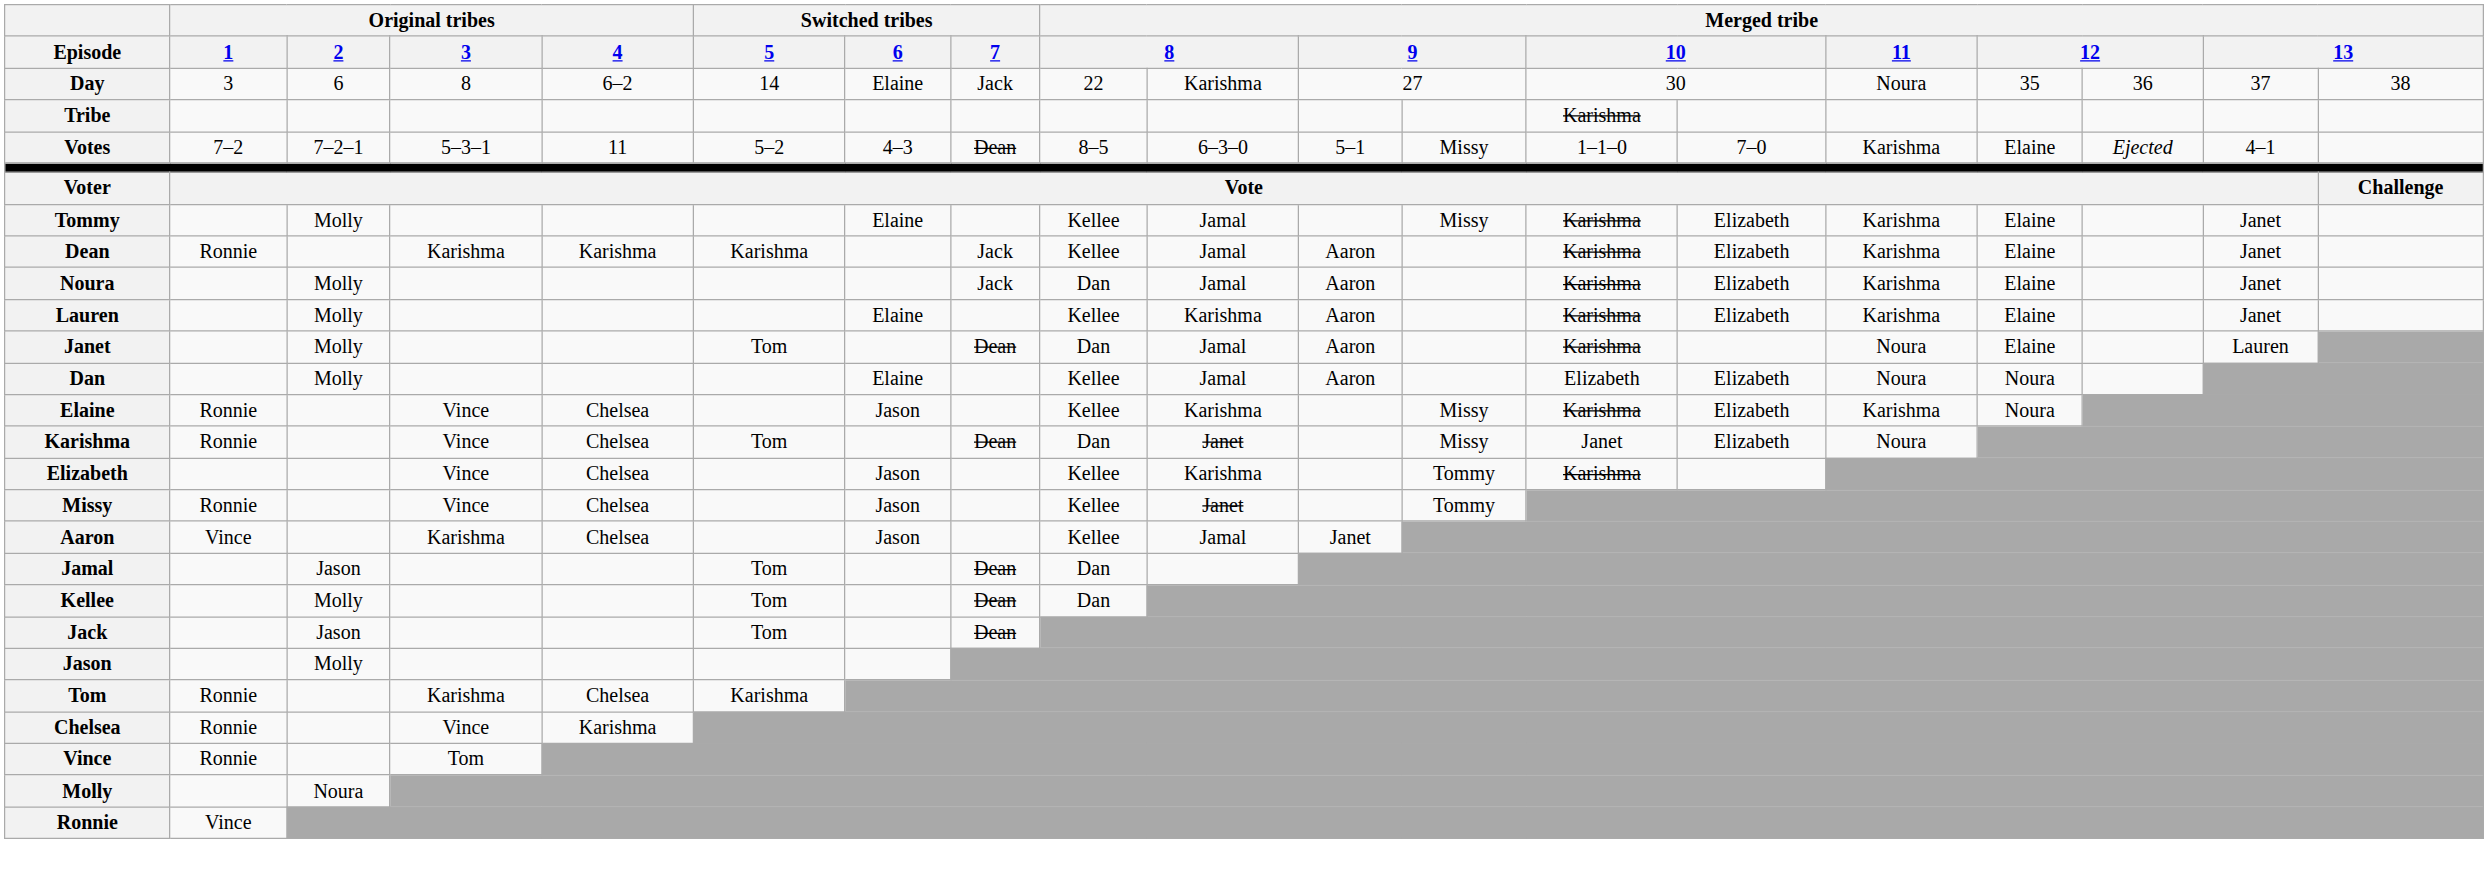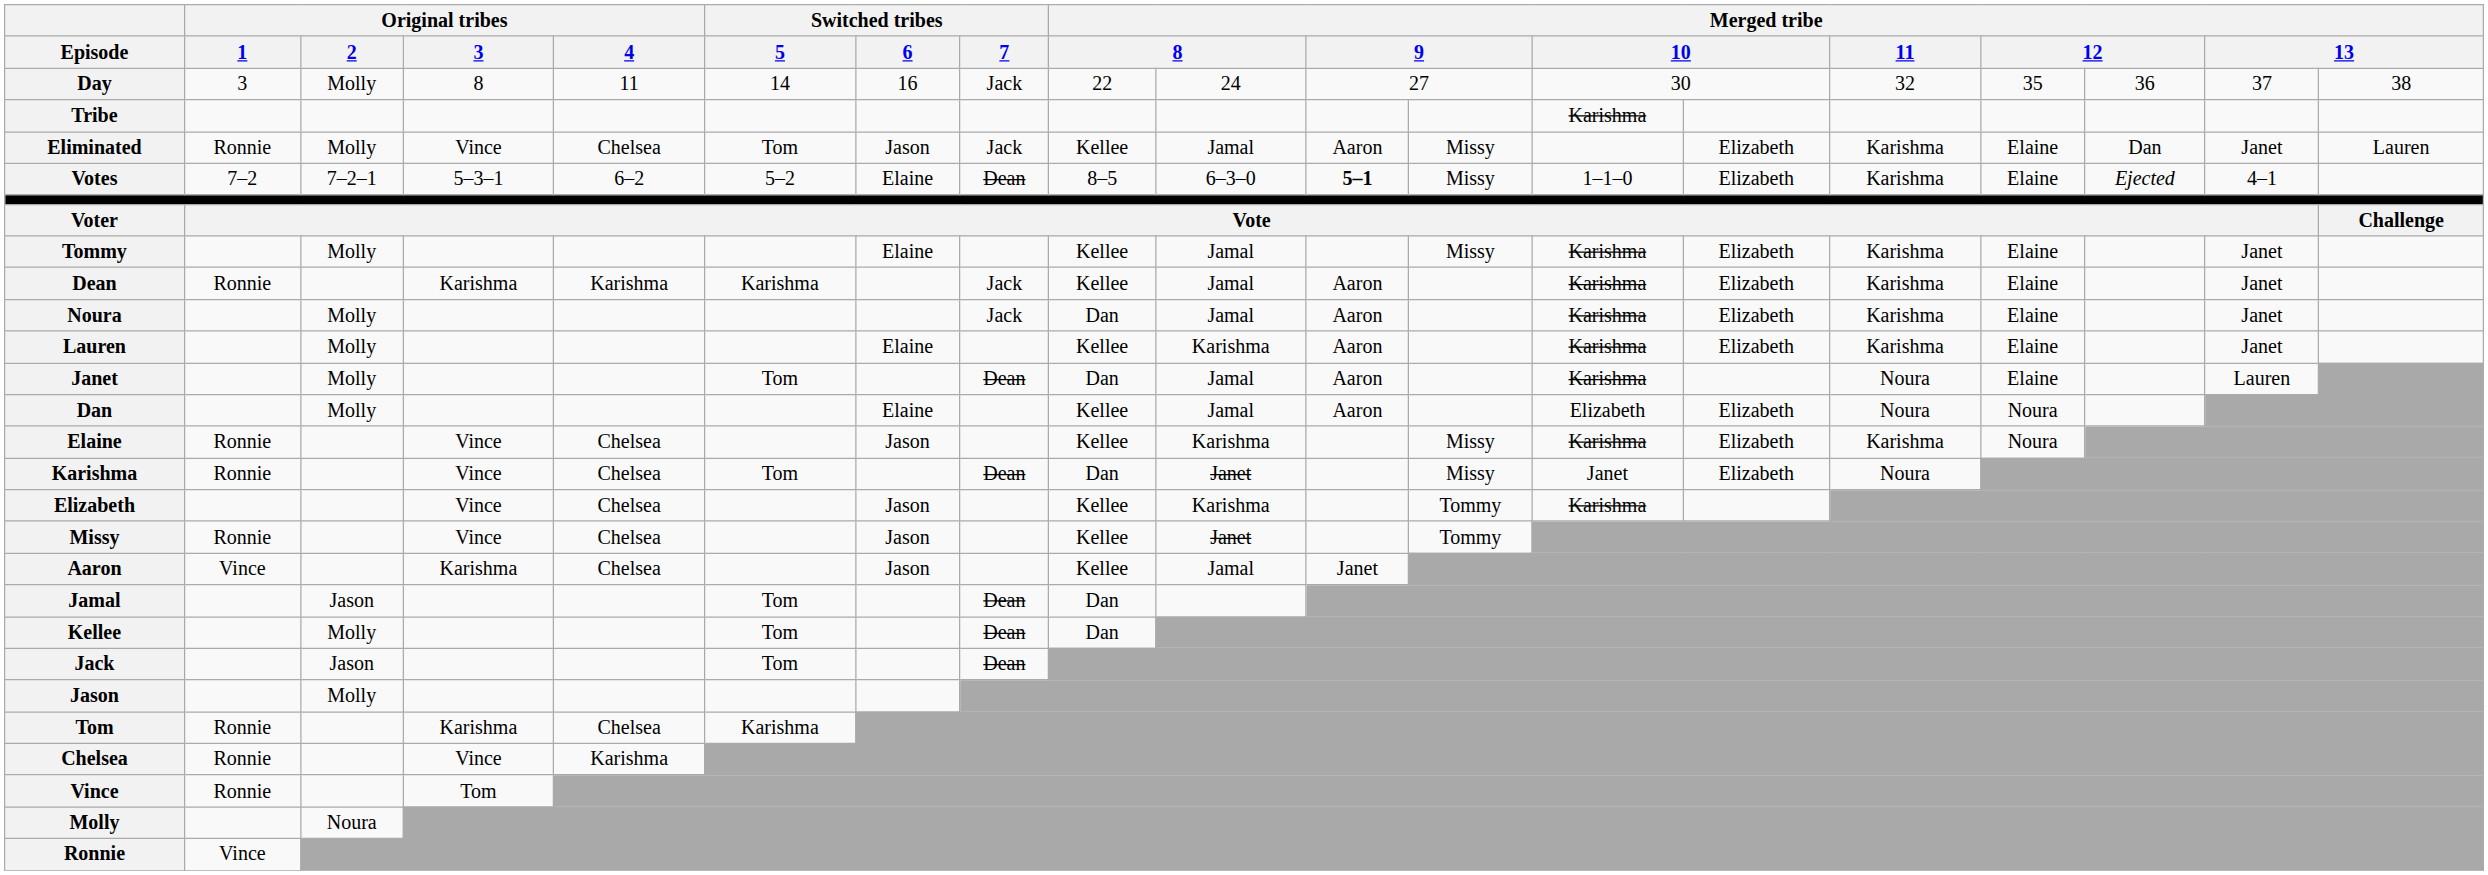(338, 83) 6 -> (352, 83) Molly
(618, 83) 6–2 -> (629, 83) 11
(898, 83) Elaine -> (908, 83) 16
(1223, 83) Karishma -> (1231, 83) 24
(1901, 83) Noura -> (1905, 83) 32
+ row: (94, 147)
(618, 147) 11 -> (629, 178) 6–2
(898, 147) 4–3 -> (908, 178) Elaine
(1350, 147) normal -> (1357, 178) bold
(1752, 147) 7–0 -> (1756, 178) Elizabeth
